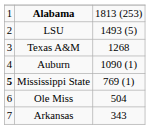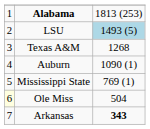(119, 30) no background -> (119, 30) lightblue background
(9, 81) bold -> (9, 81) normal
(9, 98) no background -> (9, 98) lightyellow background
(119, 115) normal -> (119, 115) bold
